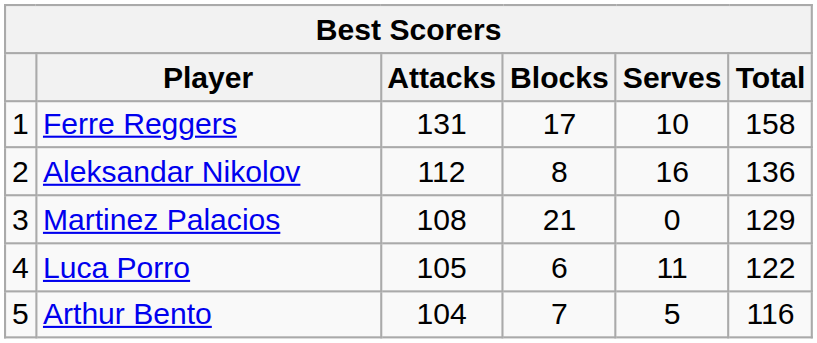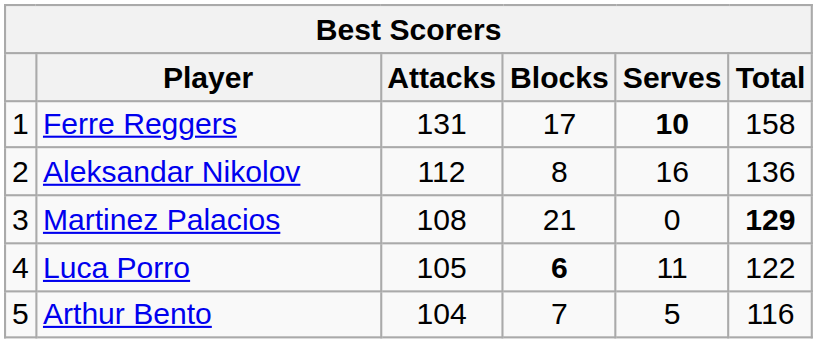(672, 124) normal -> (672, 124) bold
(770, 219) normal -> (770, 219) bold
(559, 267) normal -> (559, 267) bold
